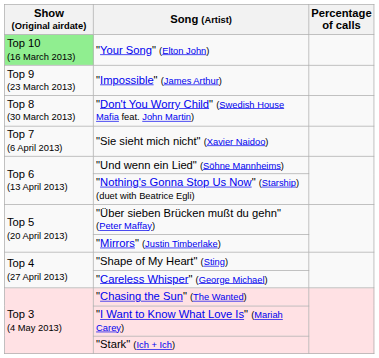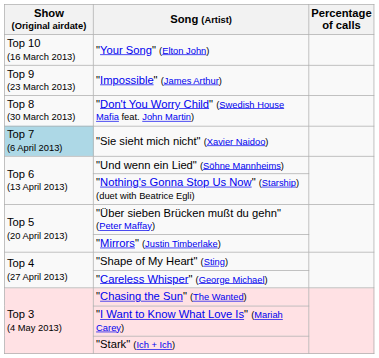(41, 50) lightgreen background -> (41, 50) no background
(35, 141) no background -> (35, 141) lightblue background
